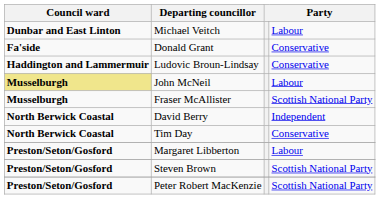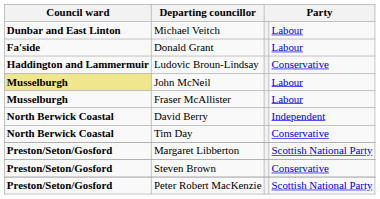(300, 47) Conservative -> (287, 47) Labour
(322, 99) Scottish National Party -> (287, 99) Labour
(287, 151) Labour -> (322, 151) Scottish National Party
(322, 168) Scottish National Party -> (300, 168) Conservative
